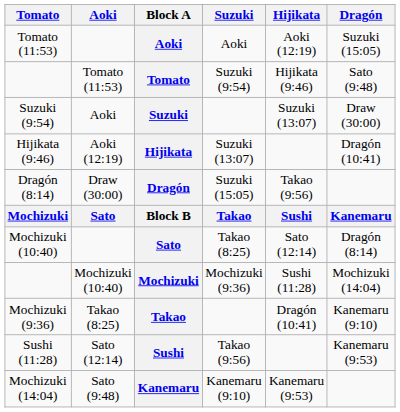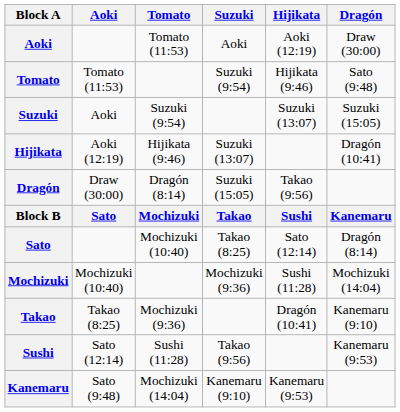columns swapped: (168, 15) <-> (38, 15)
(361, 43) Suzuki (15:05) -> (361, 43) Draw (30:00)
(361, 115) Draw (30:00) -> (361, 115) Suzuki (15:05)
